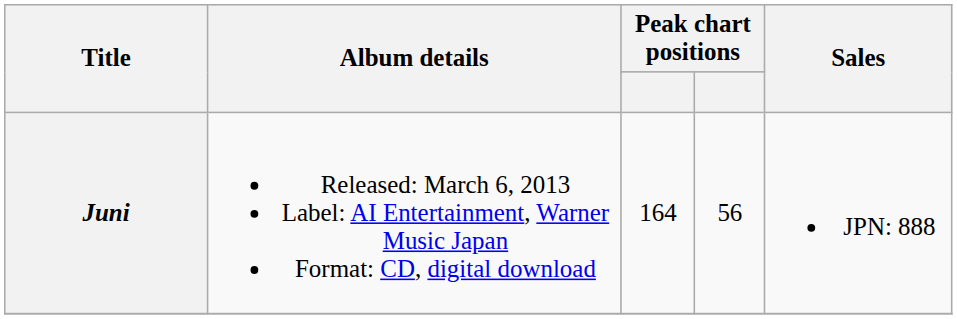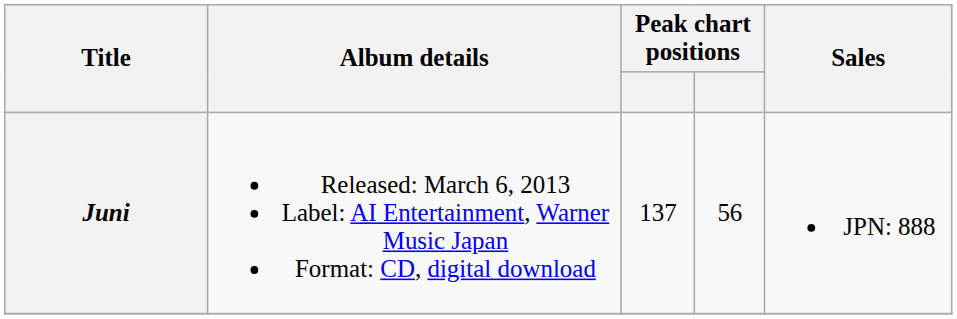(658, 212) 164 -> (658, 212) 137
